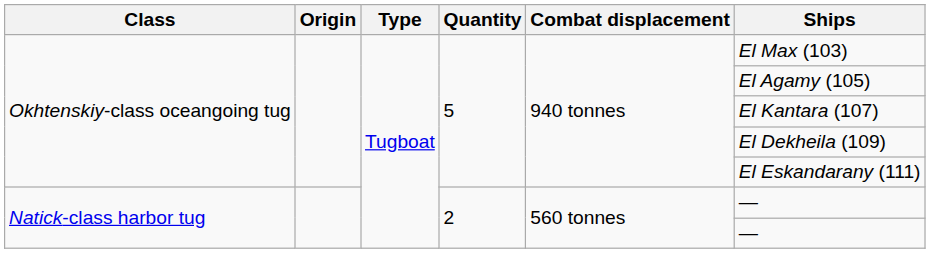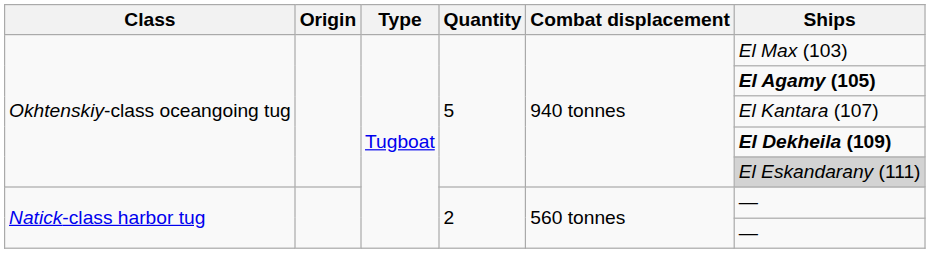(805, 80) normal -> (807, 80) bold
(812, 141) normal -> (815, 141) bold
(830, 171) no background -> (830, 171) lightgrey background
